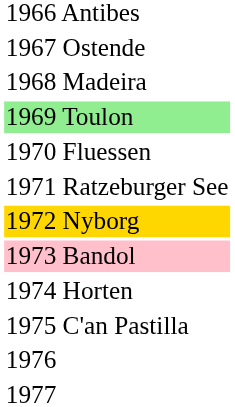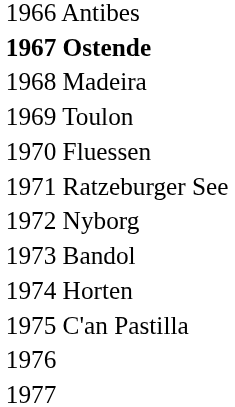(76, 47) normal -> (78, 47) bold
(70, 116) lightgreen background -> (70, 116) no background
(73, 221) gold background -> (73, 221) no background
(71, 255) pink background -> (71, 255) no background
